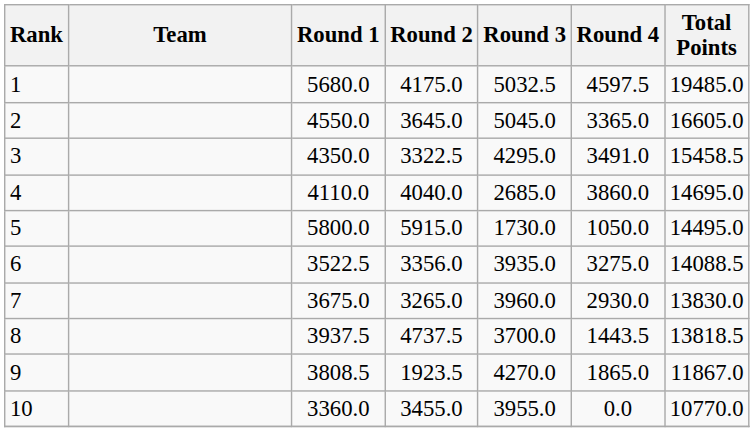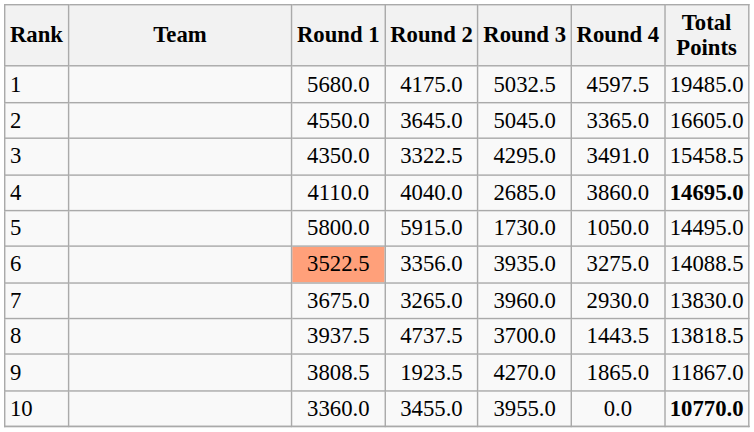(707, 192) normal -> (707, 192) bold
(338, 264) no background -> (338, 264) lightsalmon background
(707, 408) normal -> (707, 408) bold
